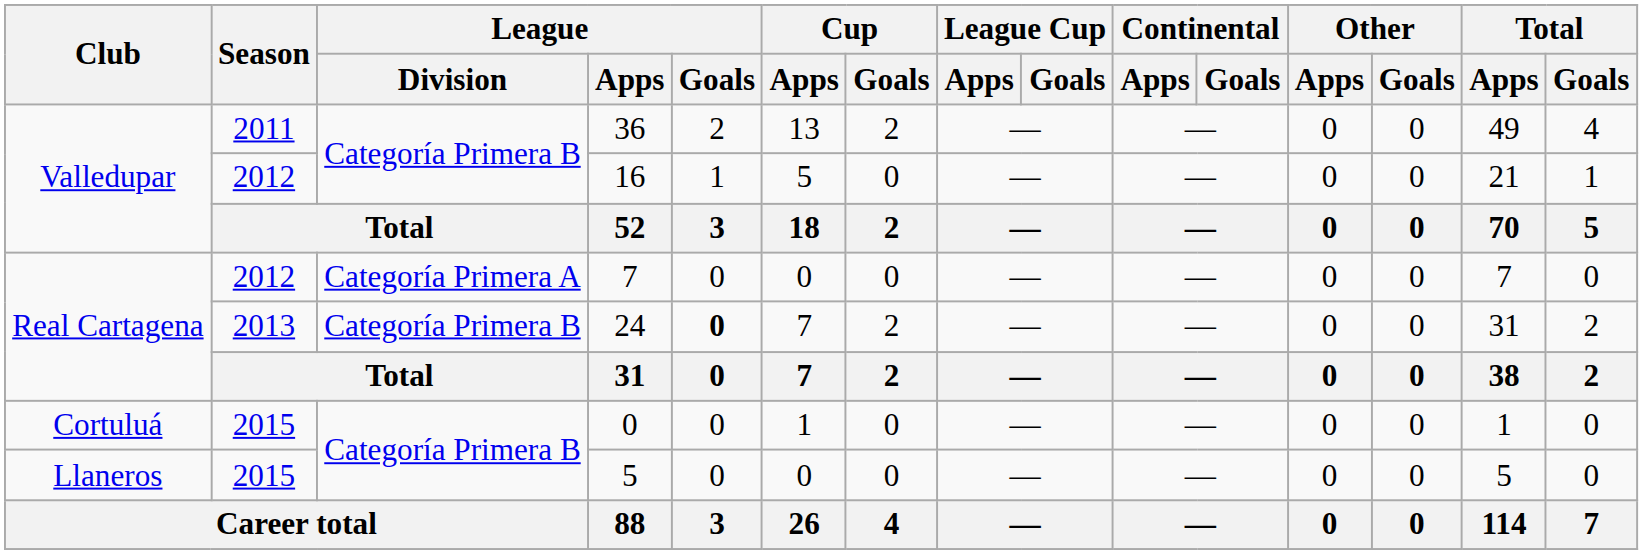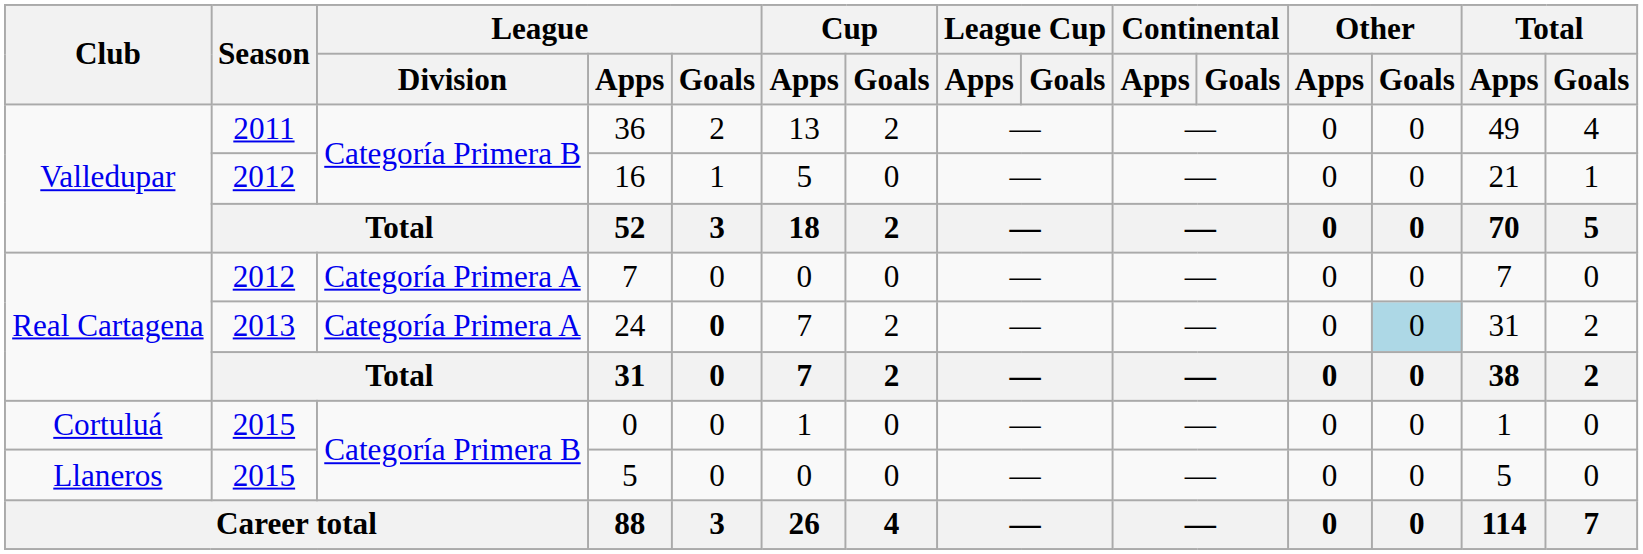(452, 326) Categoría Primera B -> (452, 326) Categoría Primera A
(1417, 326) no background -> (1417, 326) lightblue background
